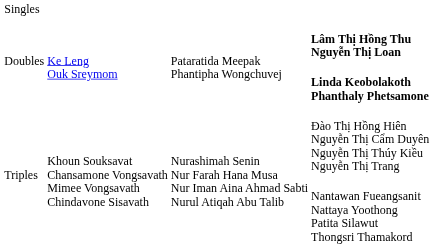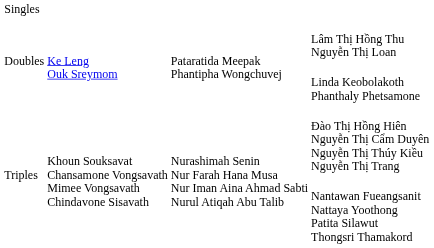(361, 45) bold -> (358, 45) normal
(370, 89) bold -> (366, 89) normal
